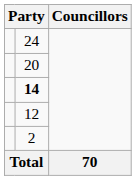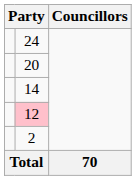(32, 89) bold -> (32, 89) normal
(32, 114) no background -> (32, 114) pink background
